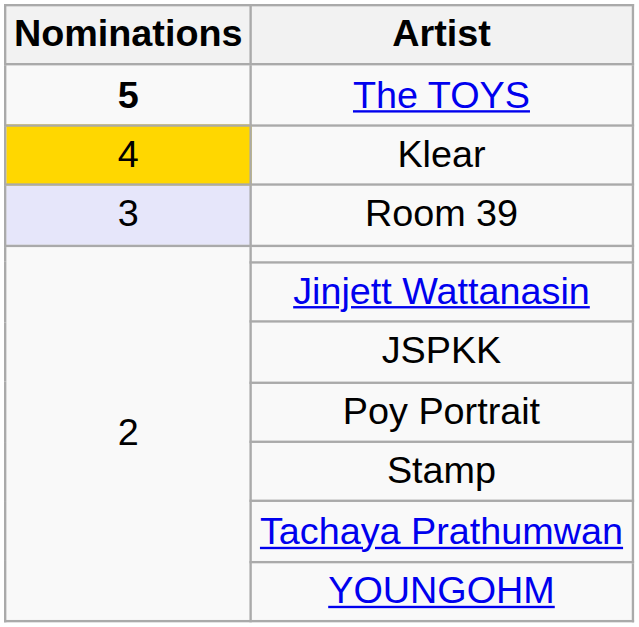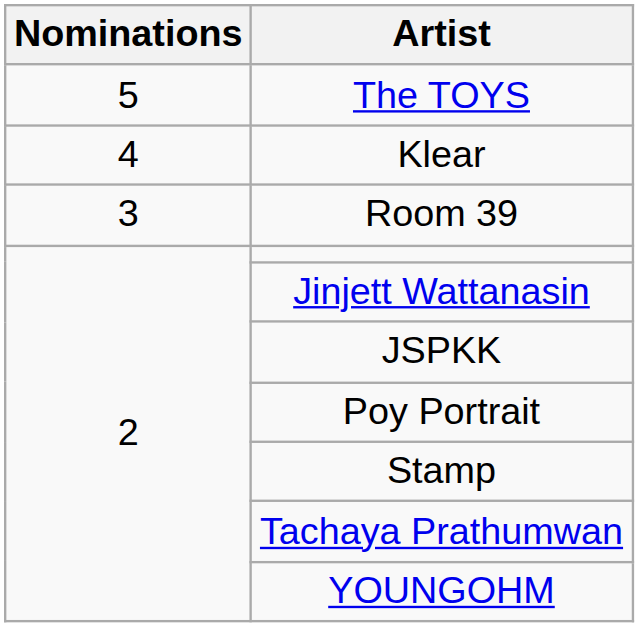(128, 94) bold -> (128, 94) normal
(128, 154) gold background -> (128, 154) no background
(128, 214) lavender background -> (128, 214) no background
